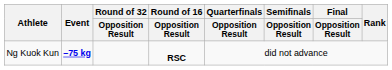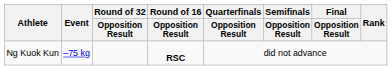(77, 53) bold -> (77, 53) normal
